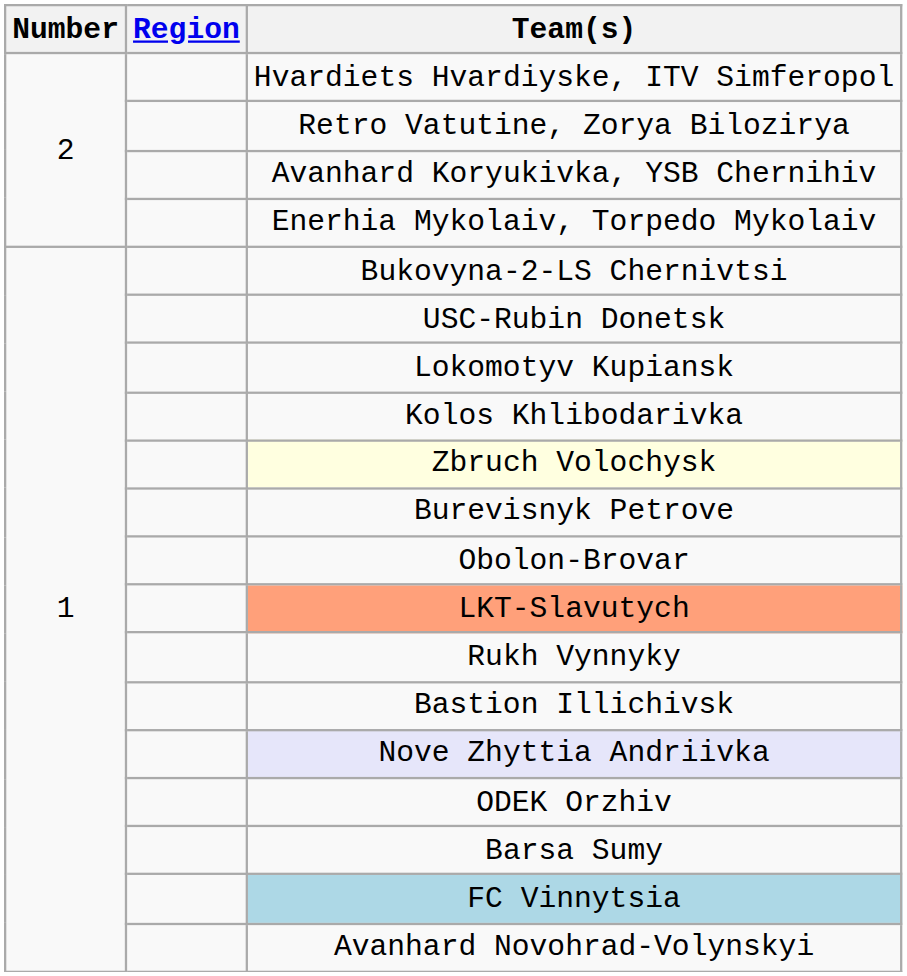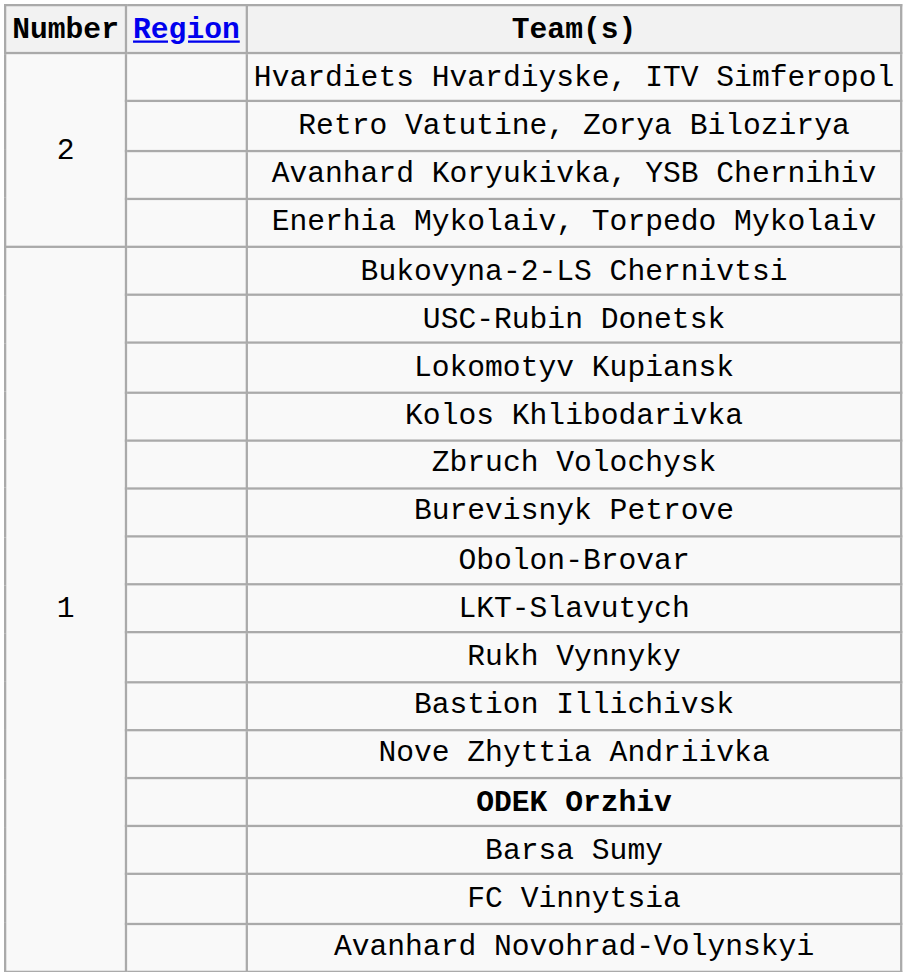(574, 464) lightyellow background -> (574, 464) no background
(574, 609) lightsalmon background -> (574, 609) no background
(574, 754) lavender background -> (574, 754) no background
(574, 802) normal -> (574, 802) bold
(574, 899) lightblue background -> (574, 899) no background
